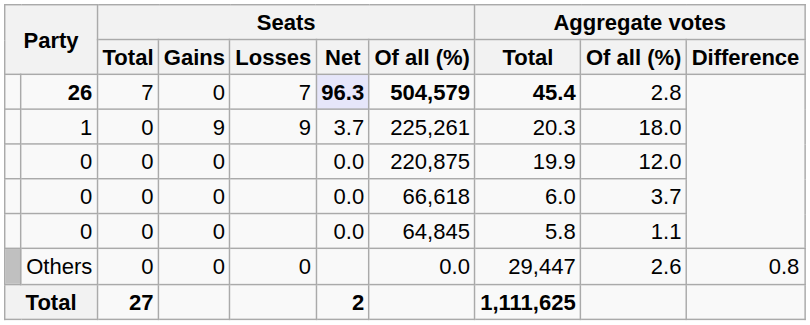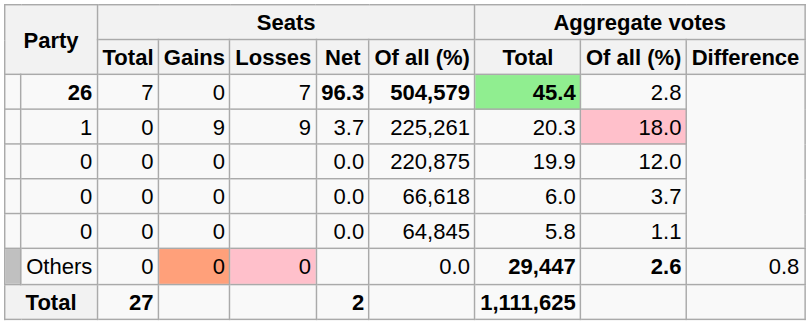(343, 92) lavender background -> (343, 92) no background
(554, 92) no background -> (554, 92) lightgreen background
(660, 127) no background -> (660, 127) pink background
(219, 267) no background -> (219, 267) lightsalmon background
(305, 267) no background -> (305, 267) pink background
(542, 267) normal -> (542, 267) bold
(666, 267) normal -> (666, 267) bold
